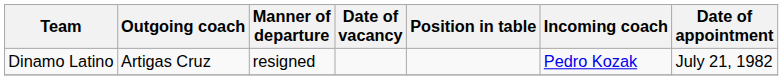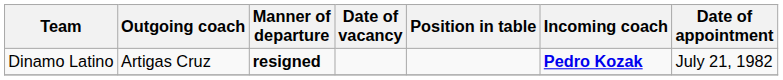(284, 61) normal -> (287, 61) bold
(591, 61) normal -> (593, 61) bold
